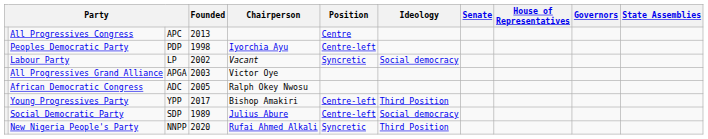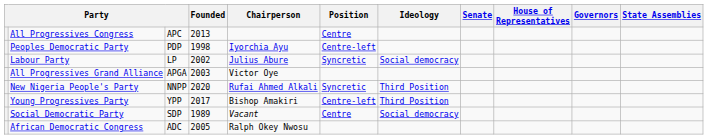(244, 60) Vacant -> (259, 60) Julius Abure
rows swapped: (74, 127) <-> (77, 87)
(259, 114) Julius Abure -> (244, 114) Vacant
(349, 114) Centre-left -> (336, 114) Centre
